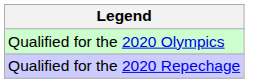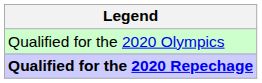(124, 66) normal -> (131, 66) bold
